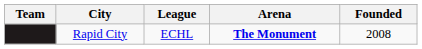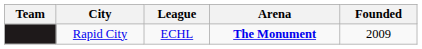(378, 34) 2008 -> (378, 34) 2009
